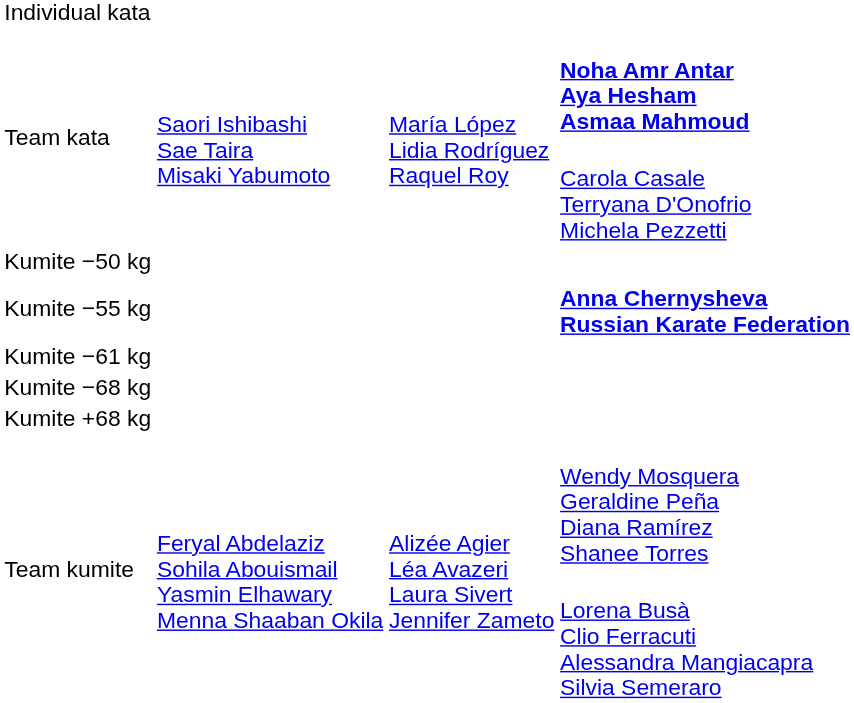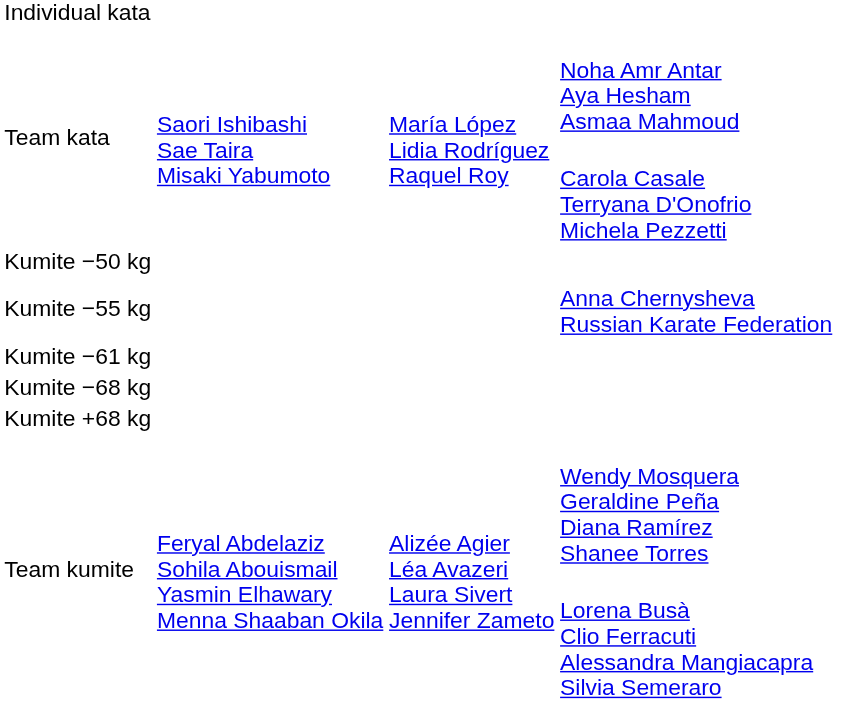(655, 95) bold -> (650, 95) normal
(705, 311) bold -> (696, 311) normal
